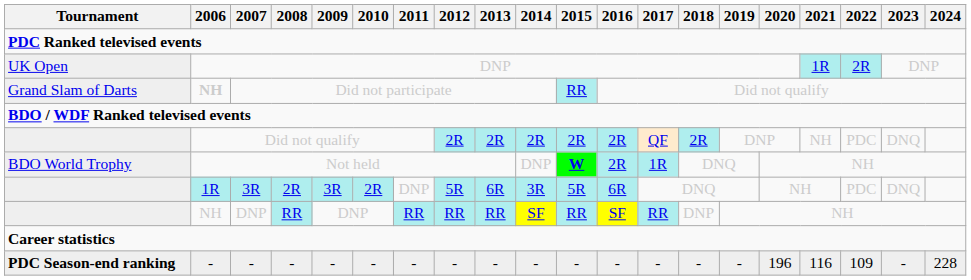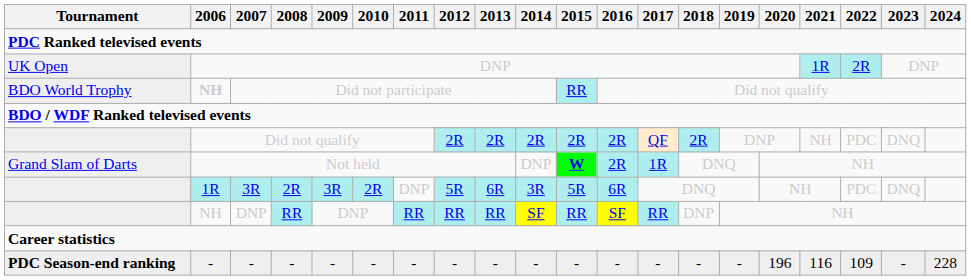(72, 90) Grand Slam of Darts -> (70, 90) BDO World Trophy
(70, 164) BDO World Trophy -> (72, 164) Grand Slam of Darts
